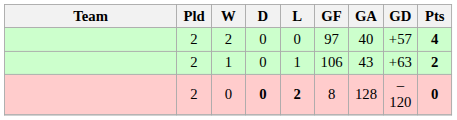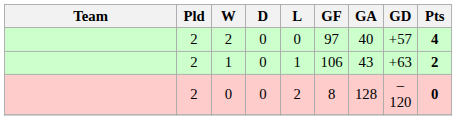(263, 94) bold -> (263, 94) normal
(297, 94) bold -> (297, 94) normal
